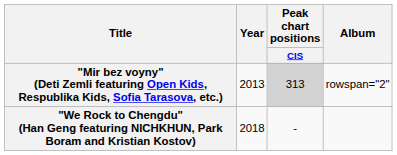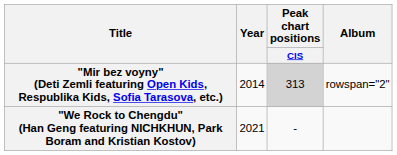(252, 85) 2013 -> (252, 85) 2014
(252, 128) 2018 -> (252, 128) 2021
